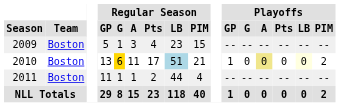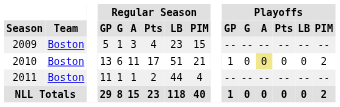(120, 61) gold background -> (120, 61) no background
(176, 61) lightblue background -> (176, 61) no background
(304, 61) lightyellow background -> (304, 61) no background
